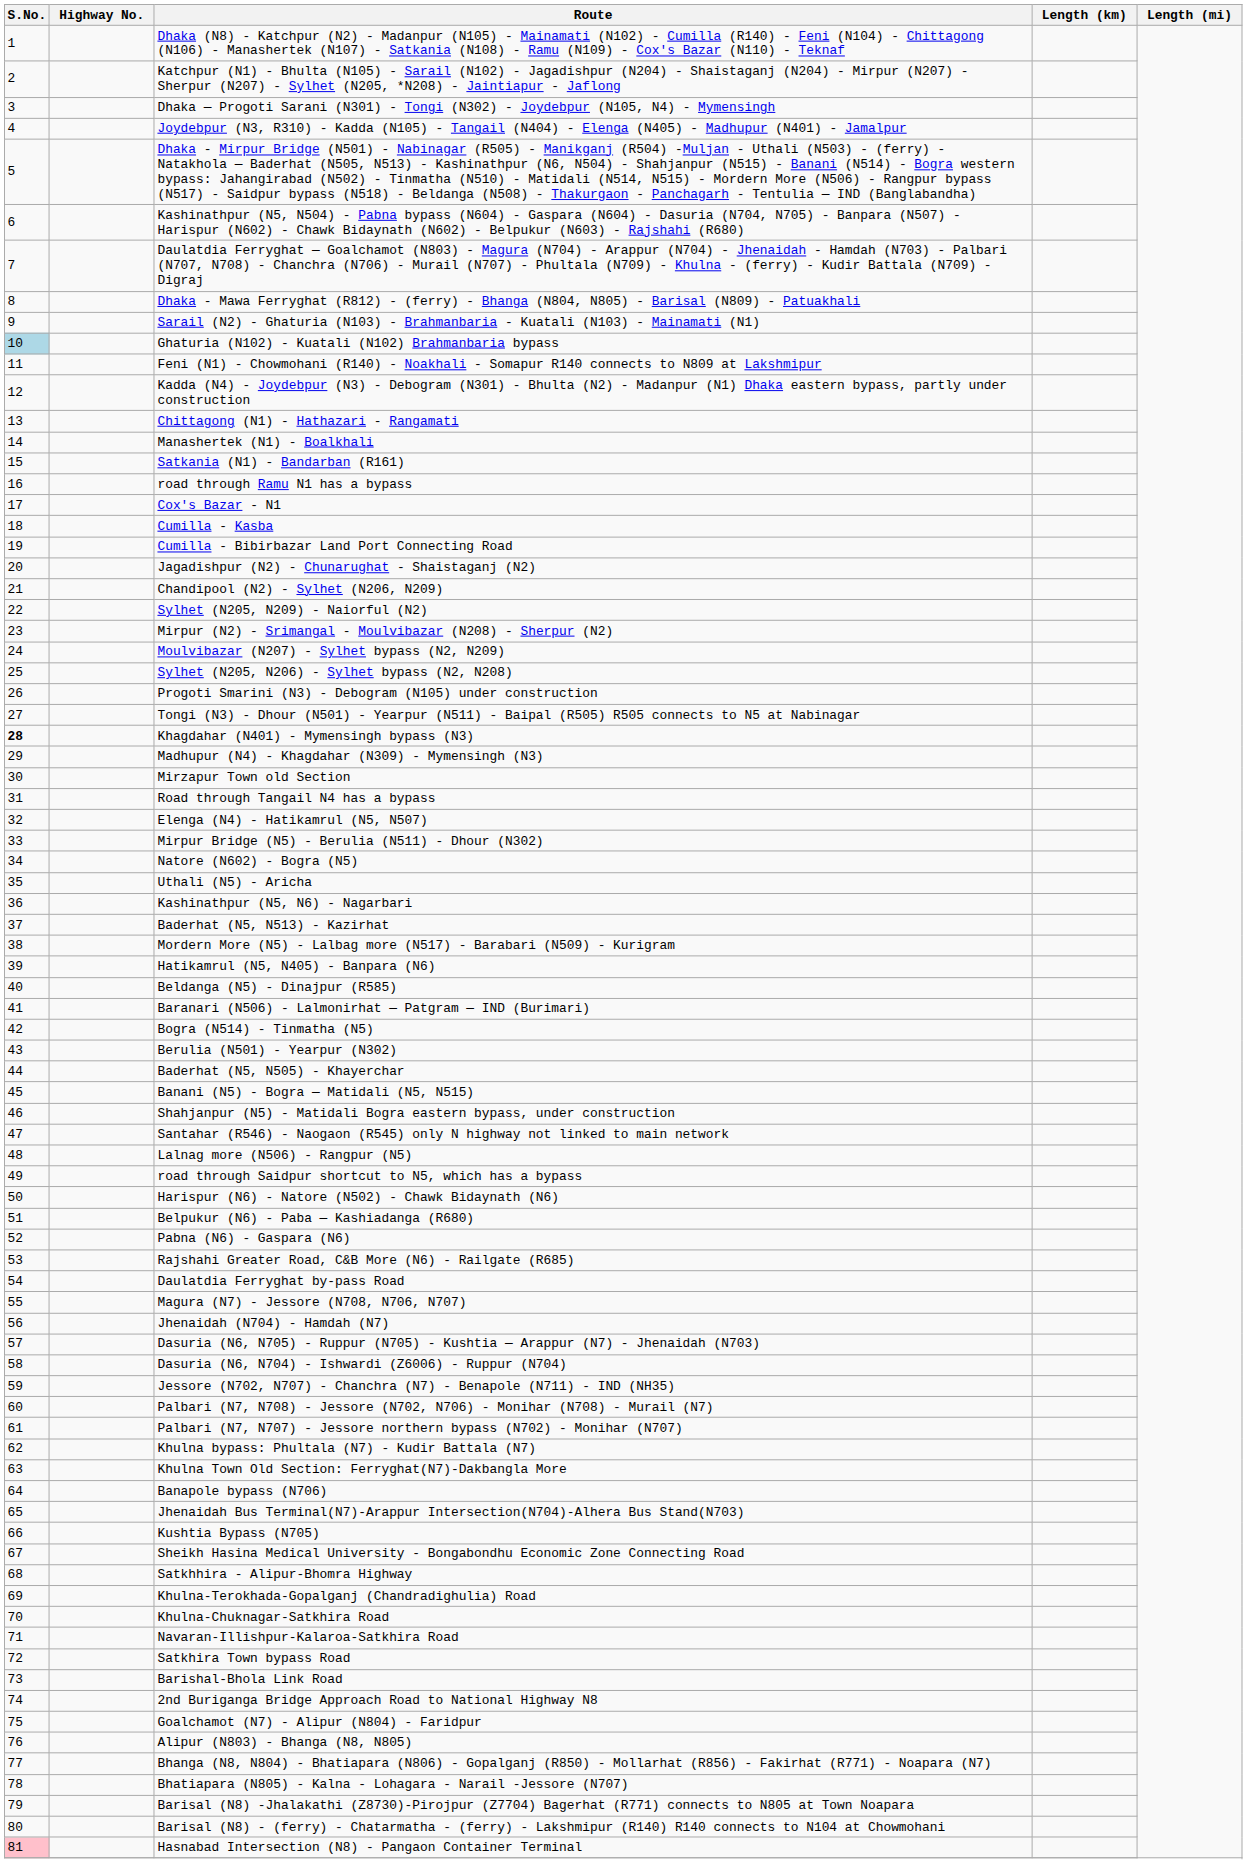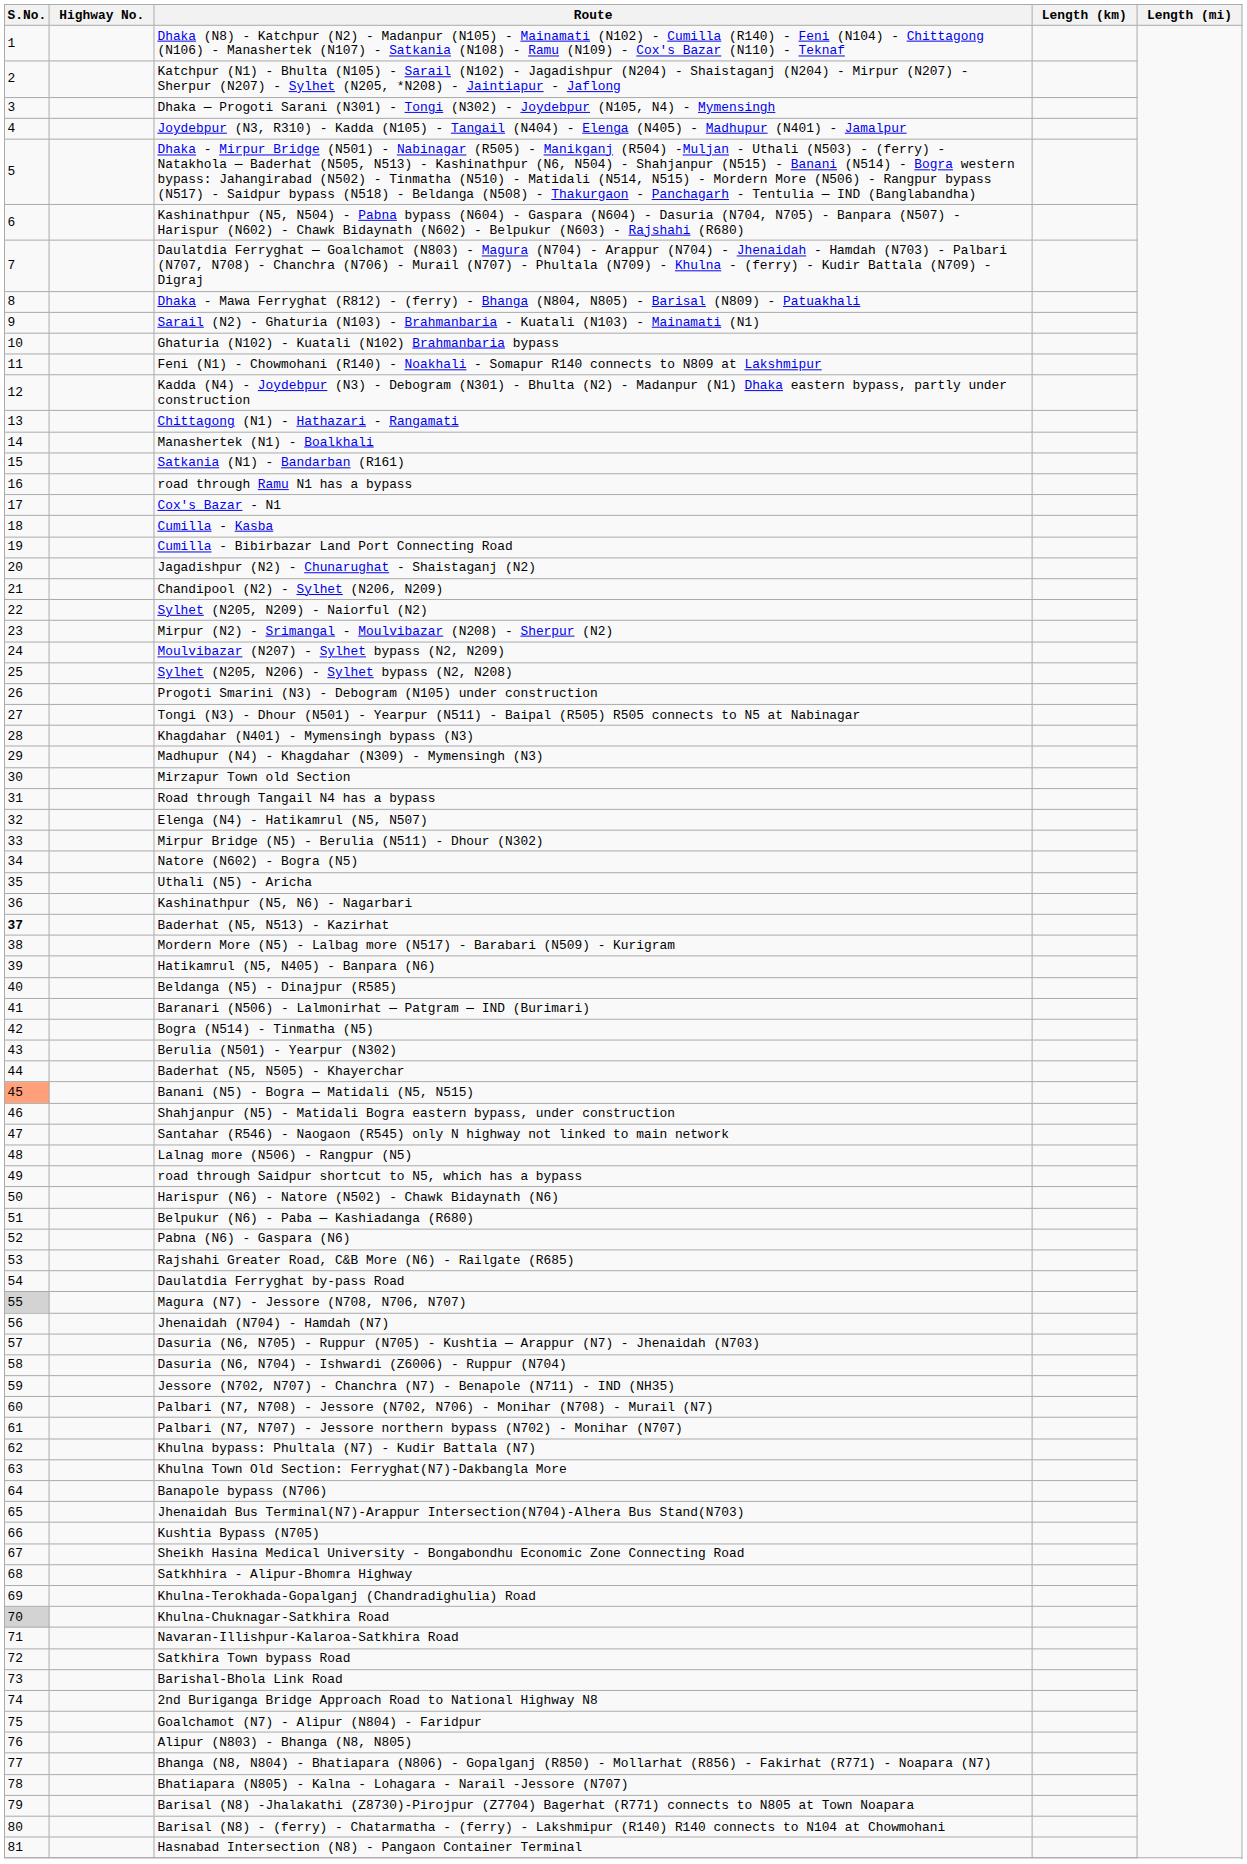(15, 344) lightblue background -> (15, 344) no background
(15, 736) bold -> (15, 736) normal
(15, 925) normal -> (15, 925) bold
(15, 1093) no background -> (15, 1093) lightsalmon background
(15, 1302) no background -> (15, 1302) lightgrey background
(15, 1617) no background -> (15, 1617) lightgrey background
(15, 1848) pink background -> (15, 1848) no background
